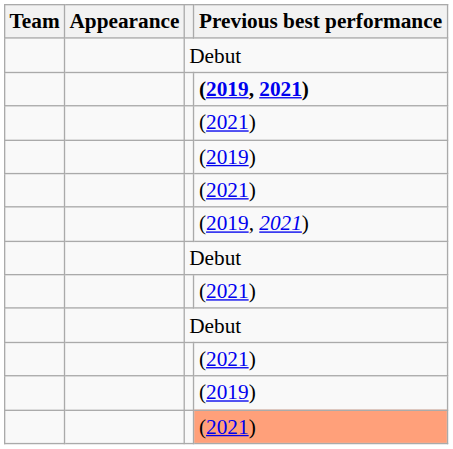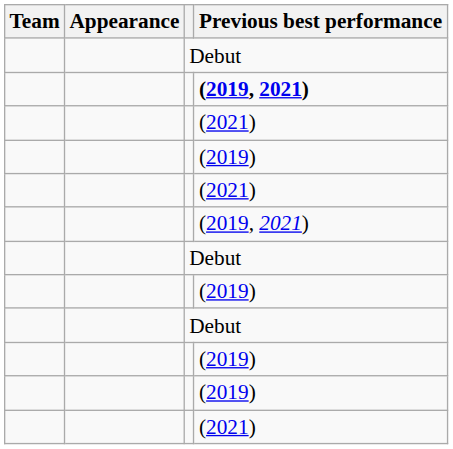(227, 291) (2021) -> (227, 291) (2019)
(227, 358) (2021) -> (227, 358) (2019)
(227, 426) lightsalmon background -> (227, 426) no background
